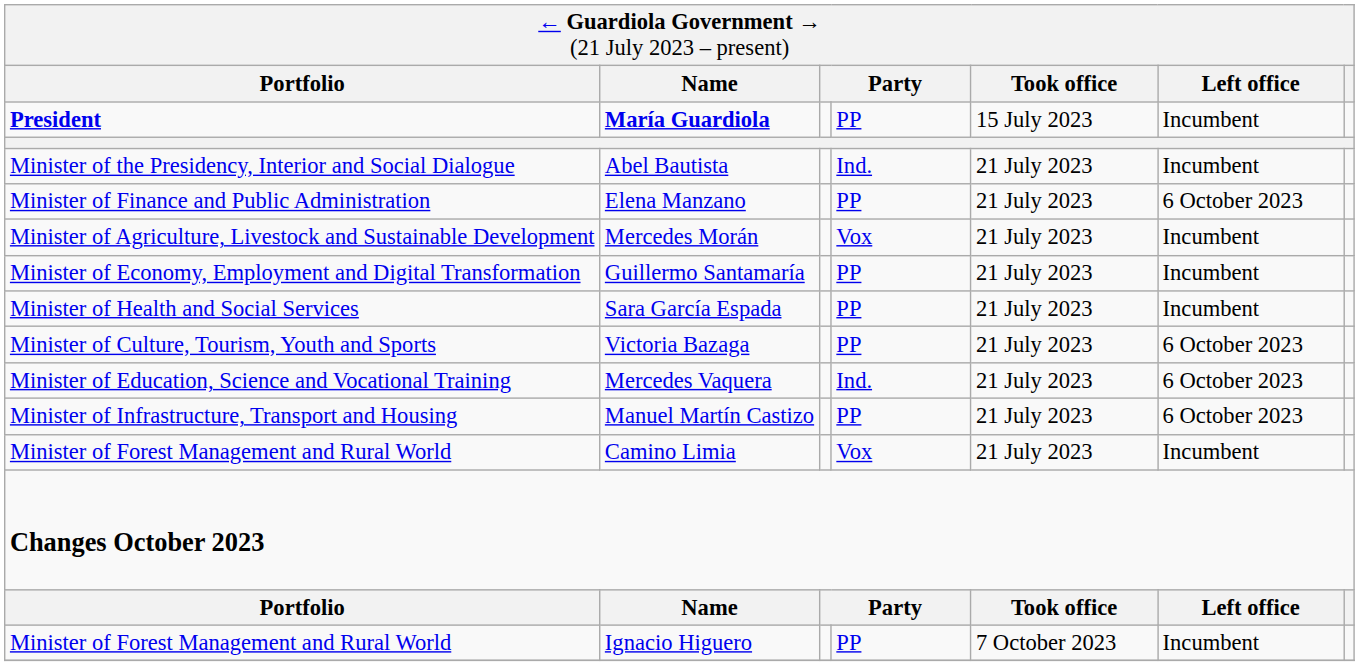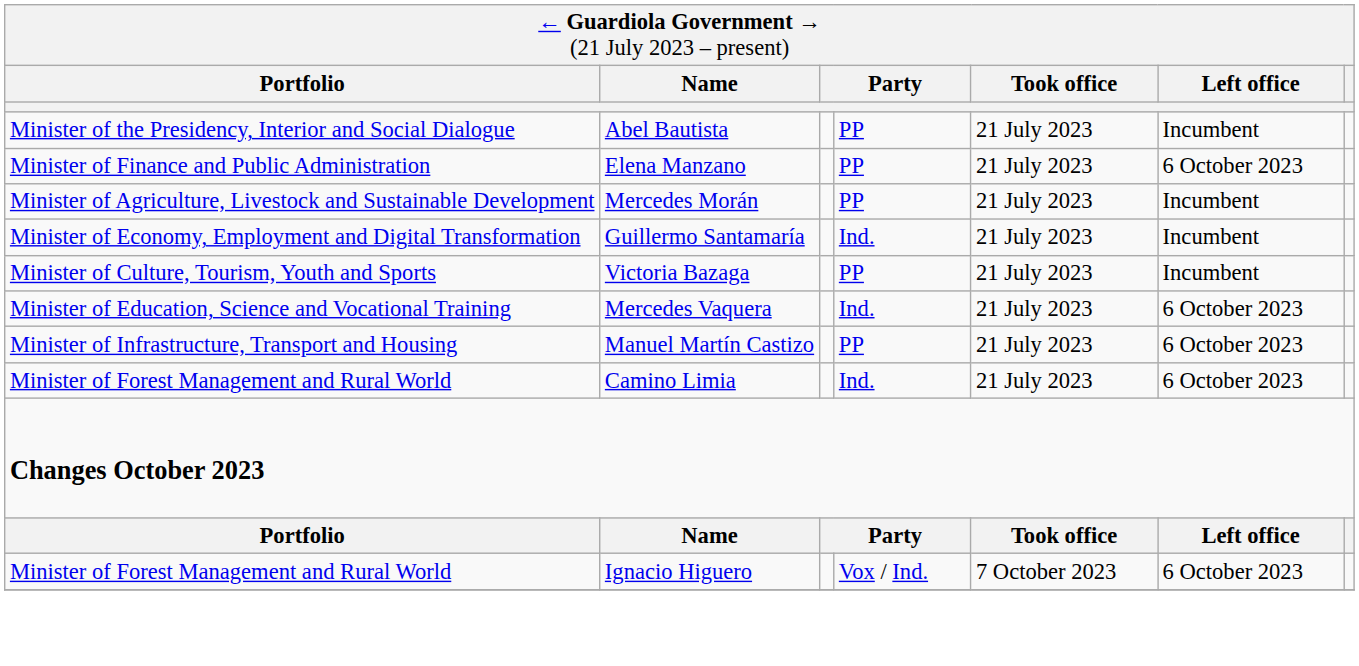- row: (687, 119)
(854, 165) Ind. -> (851, 129) PP
(854, 237) Vox -> (851, 201) PP
(849, 272) PP -> (857, 237) Ind.
- row: (693, 308)
(1233, 344) 6 October 2023 -> (1211, 272) Incumbent
(854, 451) Vox -> (857, 380) Ind.
(1211, 451) Incumbent -> (1233, 380) 6 October 2023
(849, 642) PP -> (883, 571) Vox / Ind.
(1211, 642) Incumbent -> (1233, 571) 6 October 2023
